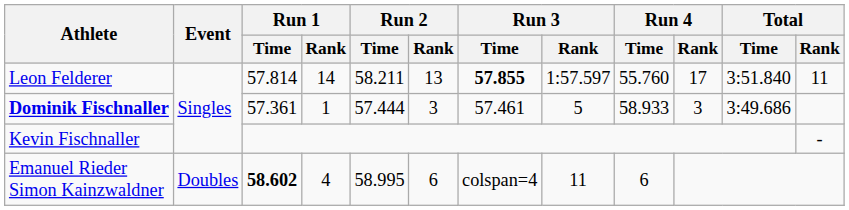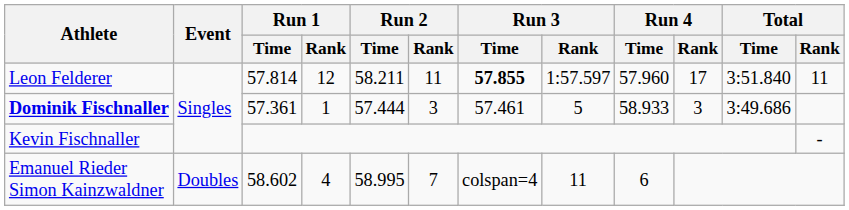(326, 78) 14 -> (326, 78) 12
(433, 78) 13 -> (433, 78) 11
(644, 78) 55.760 -> (644, 78) 57.960
(272, 179) bold -> (272, 179) normal
(433, 179) 6 -> (433, 179) 7
